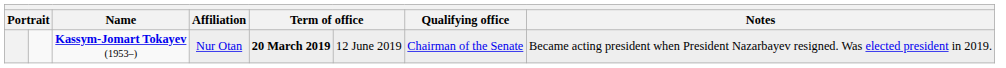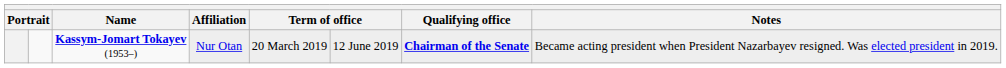(291, 46) bold -> (289, 46) normal
(465, 46) normal -> (467, 46) bold
